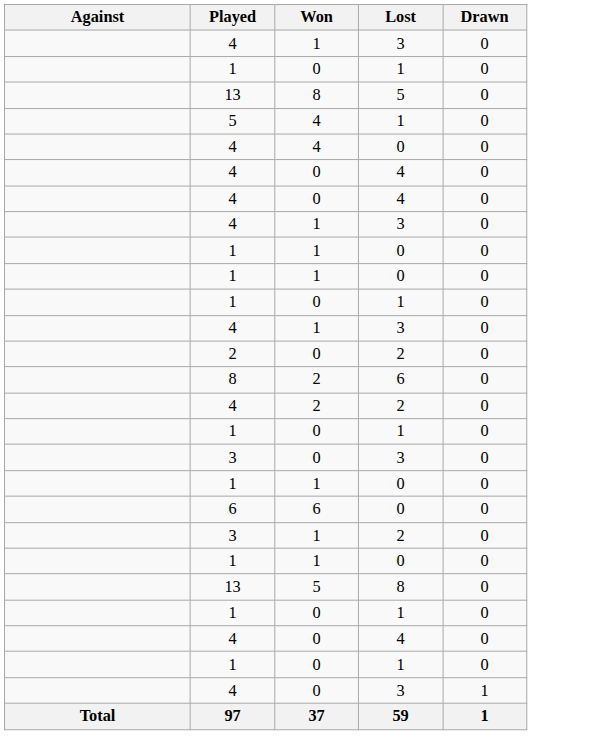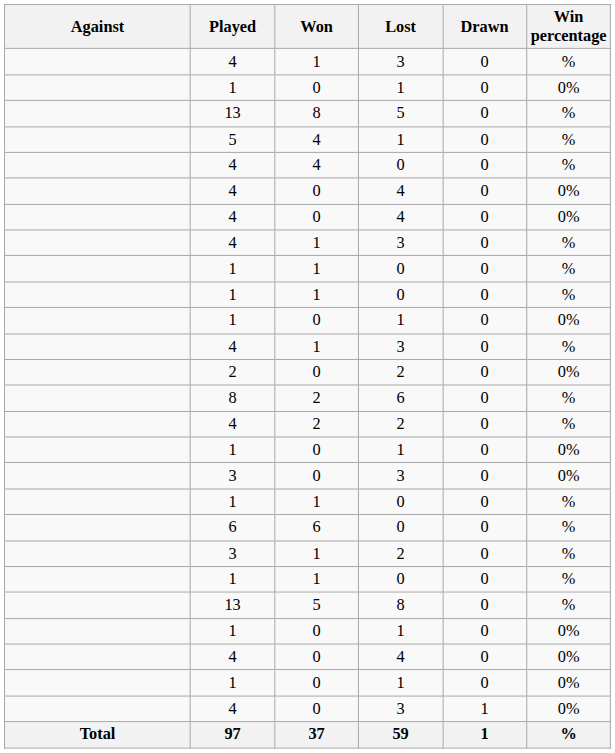+ column: (569, 26)
